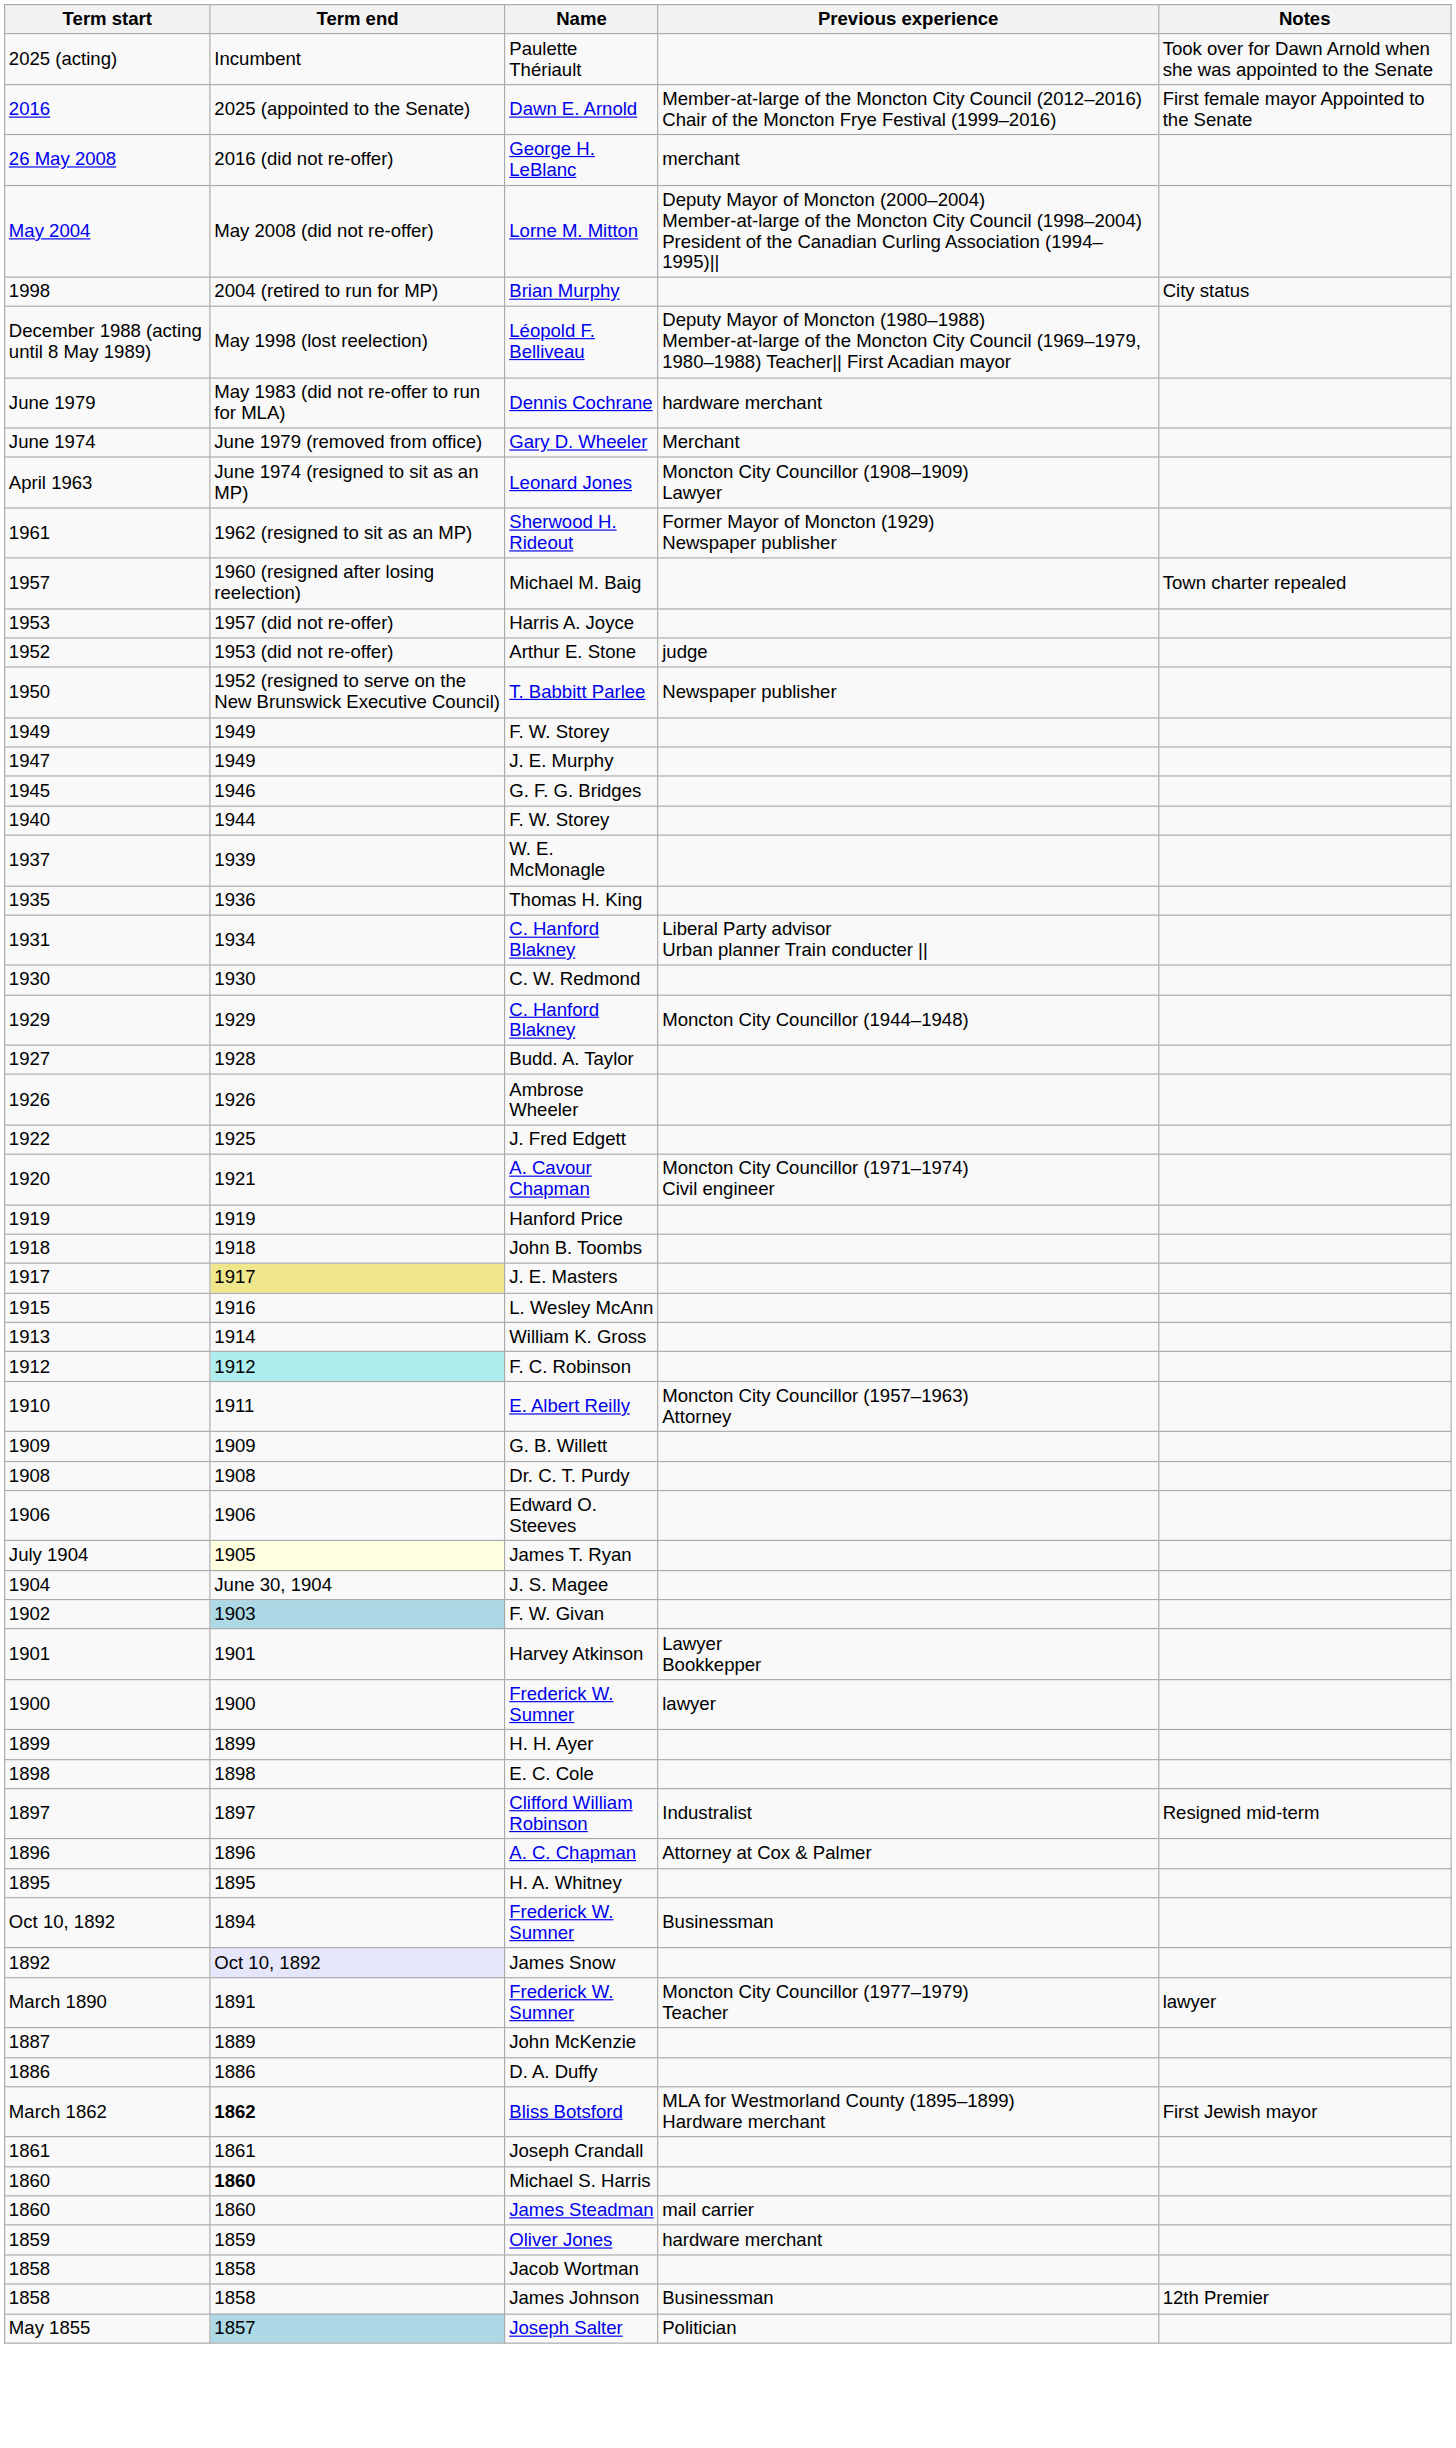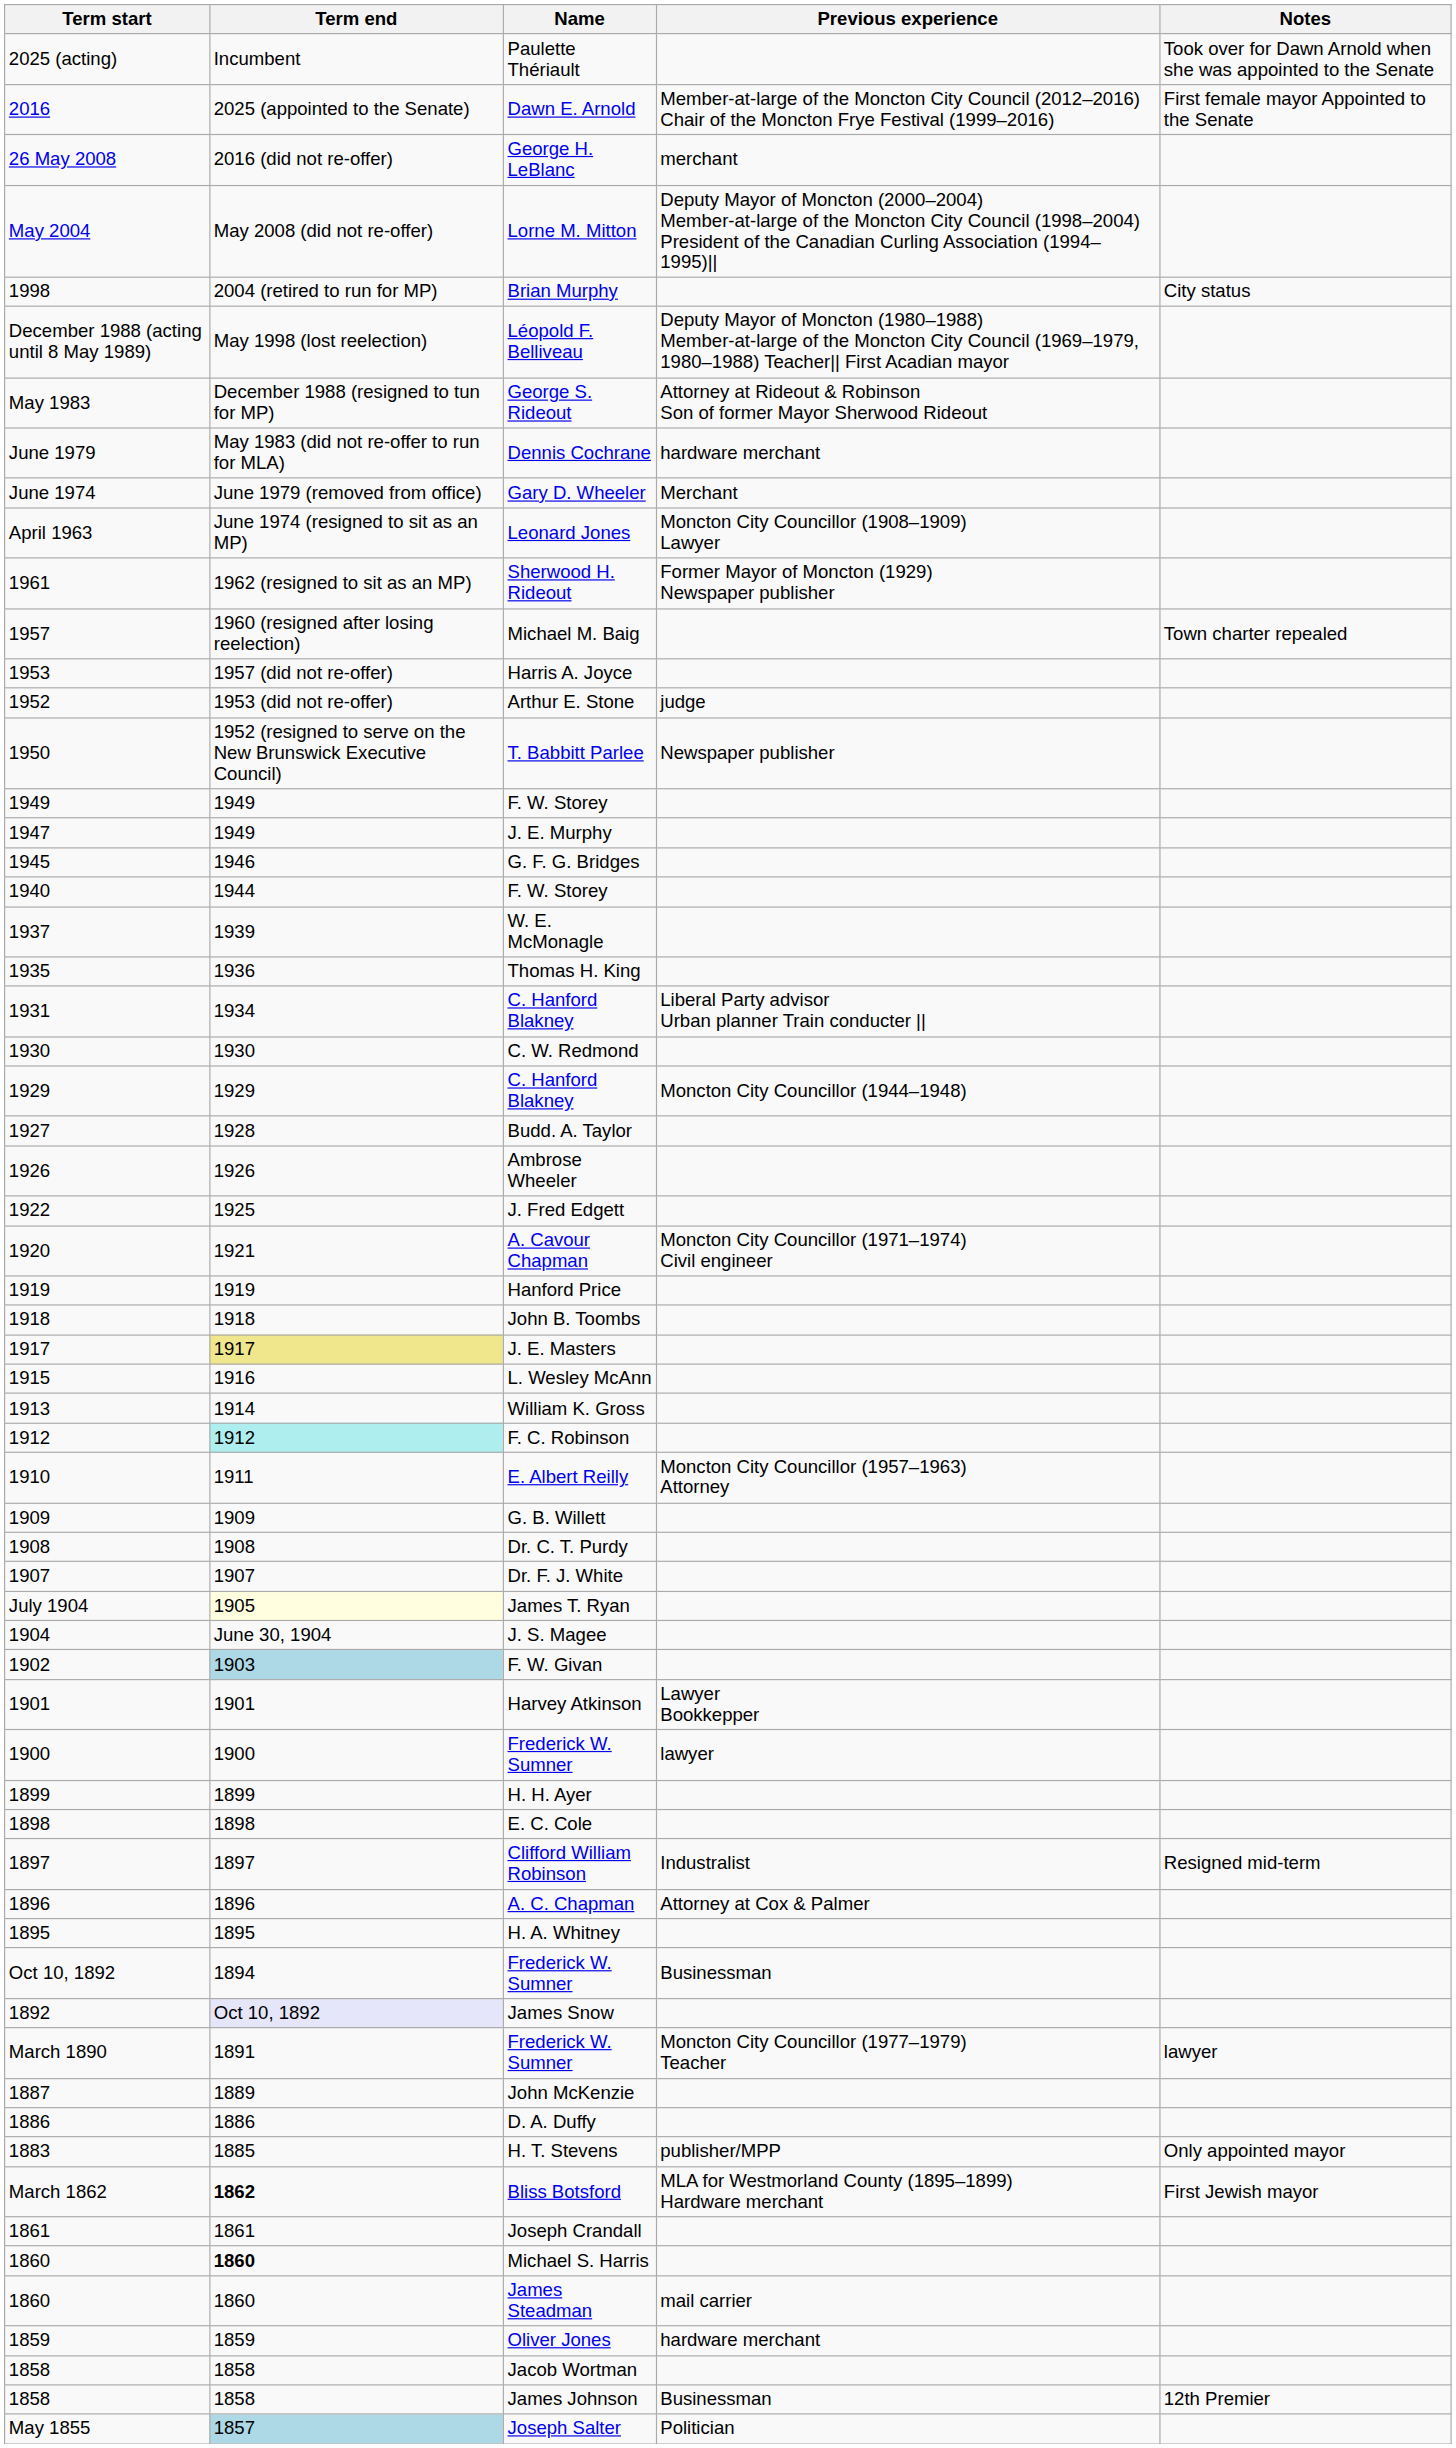+ row: (50, 402)
+ row: (30, 1576)
- row: (30, 1515)
+ row: (30, 2151)
